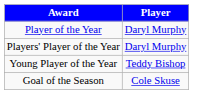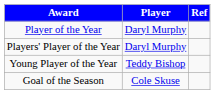+ column: (199, 13)
